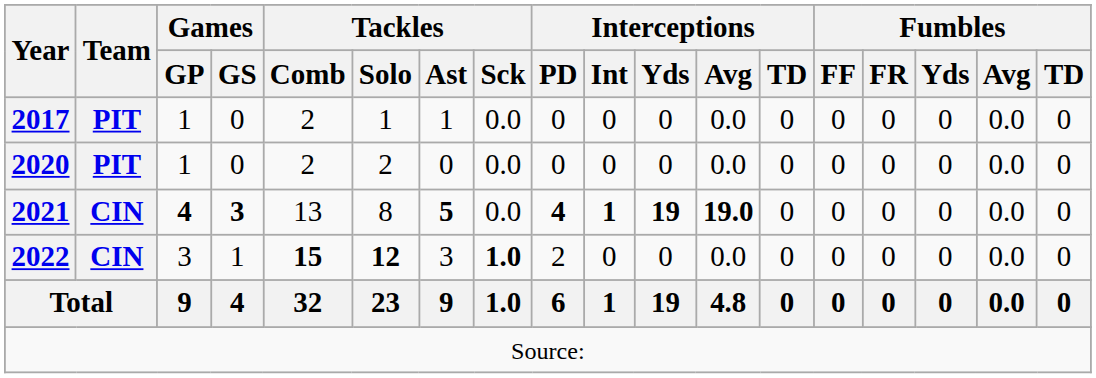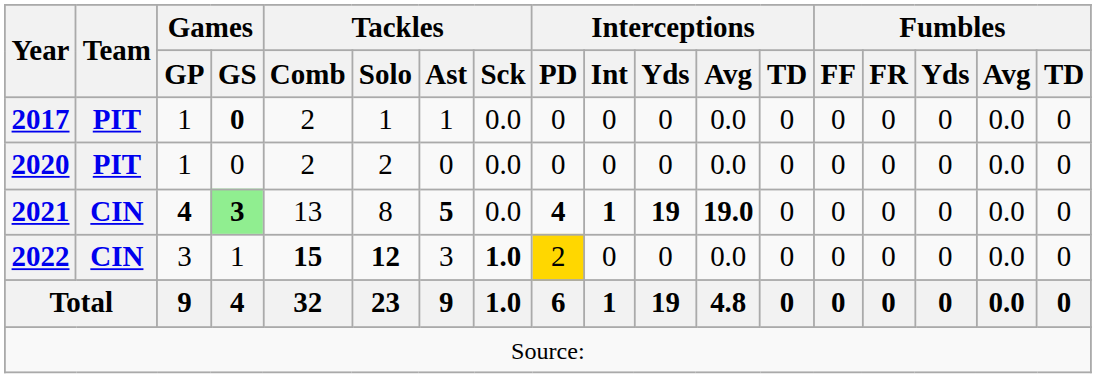(237, 119) normal -> (237, 119) bold
(237, 211) no background -> (237, 211) lightgreen background
(558, 257) no background -> (558, 257) gold background
